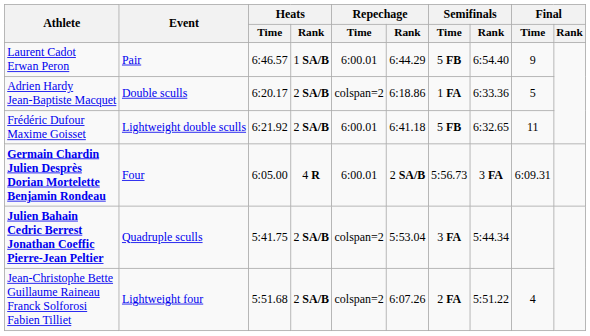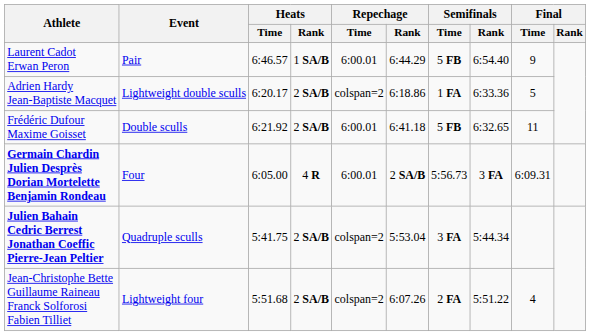(155, 93) Double sculls -> (184, 93) Lightweight double sculls
(184, 127) Lightweight double sculls -> (155, 127) Double sculls
